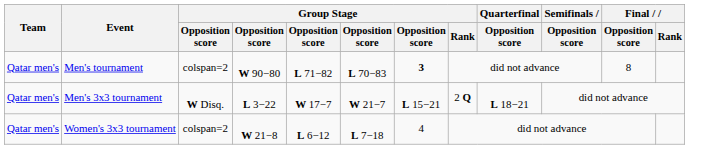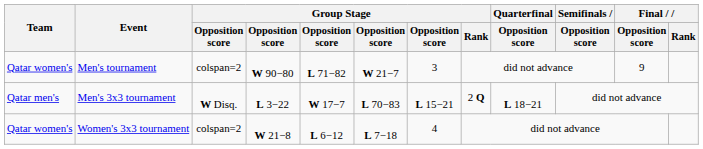(33, 67) Qatar men's -> (40, 67) Qatar women's
(367, 74) L 70−83 -> (381, 74) W 21−7
(421, 67) bold -> (435, 67) normal
(628, 67) 8 -> (642, 67) 9
(367, 105) W 21−7 -> (381, 105) L 70−83
(33, 129) Qatar men's -> (40, 129) Qatar women's
